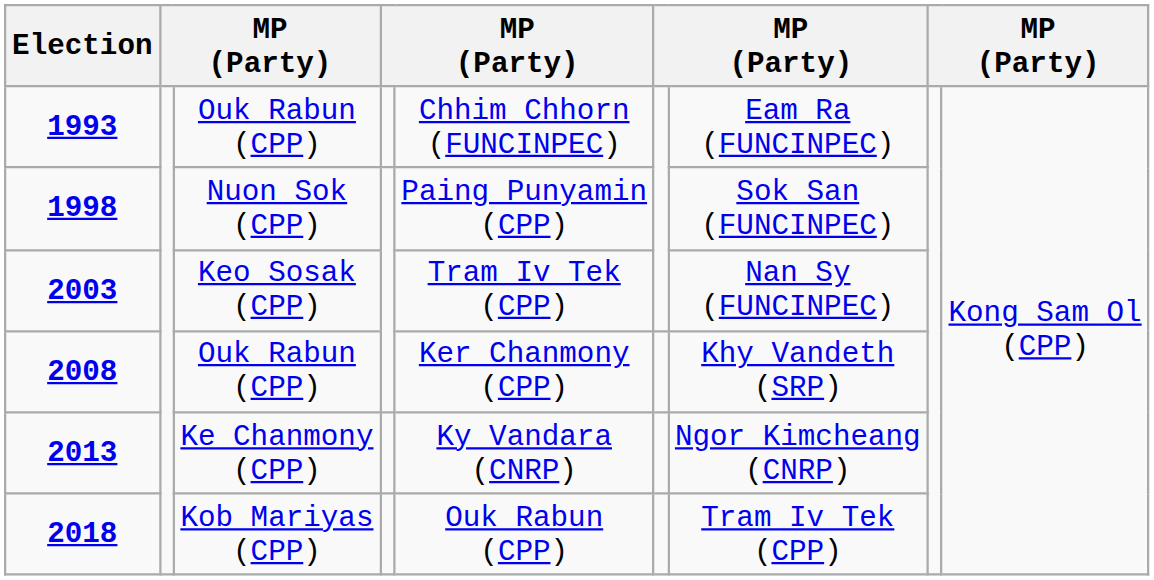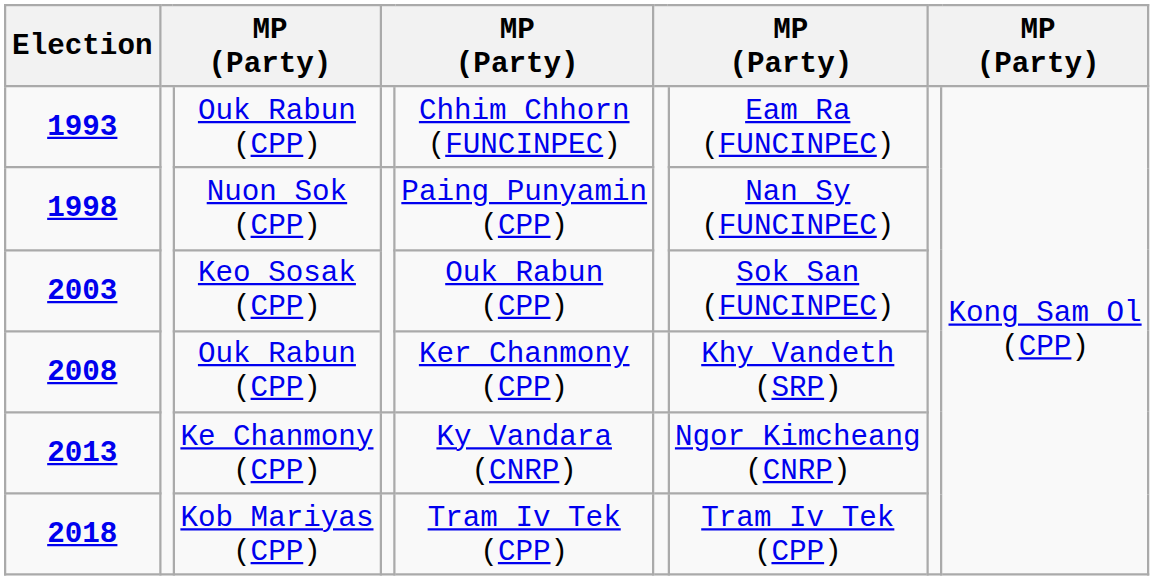(798, 209) Sok San (FUNCINPEC) -> (798, 209) Nan Sy (FUNCINPEC)
(524, 290) Tram Iv Tek (CPP) -> (524, 290) Ouk Rabun (CPP)
(798, 290) Nan Sy (FUNCINPEC) -> (798, 290) Sok San (FUNCINPEC)
(524, 534) Ouk Rabun (CPP) -> (524, 534) Tram Iv Tek (CPP)
